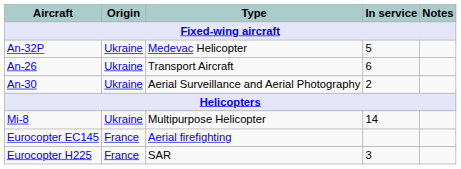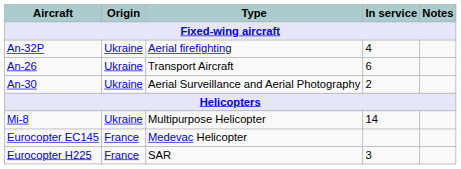(197, 48) Medevac Helicopter -> (190, 48) Aerial firefighting
(369, 48) 5 -> (369, 48) 4
(190, 137) Aerial firefighting -> (197, 137) Medevac Helicopter
